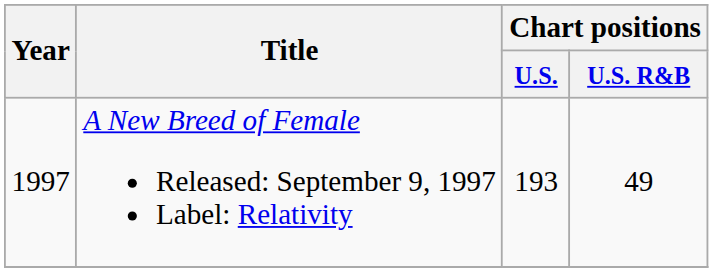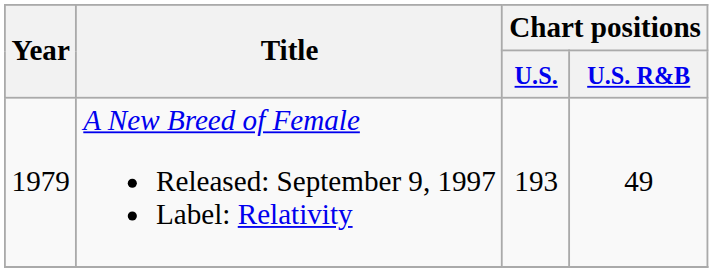(41, 181) 1997 -> (41, 181) 1979
